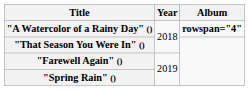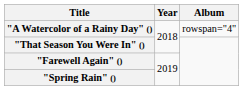(212, 28) bold -> (209, 28) normal
